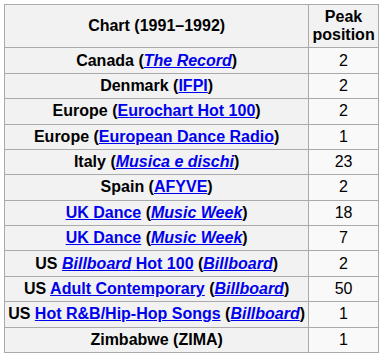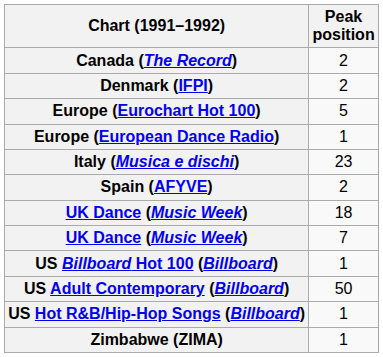(344, 111) 2 -> (344, 111) 5
(344, 263) 2 -> (344, 263) 1
